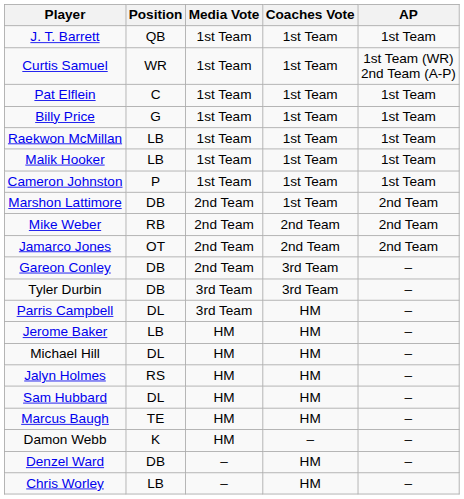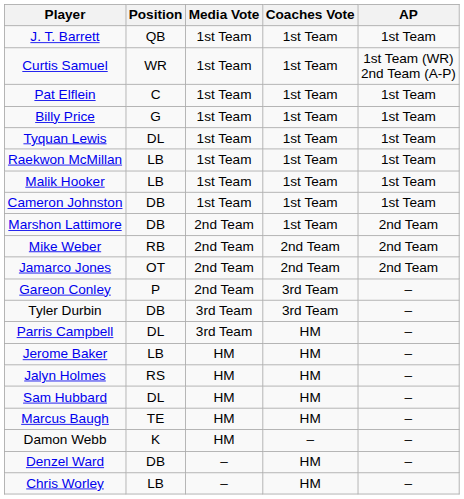+ row: (65, 138)
(156, 181) P -> (156, 203) DB
(156, 267) DB -> (156, 289) P
- row: (65, 354)
